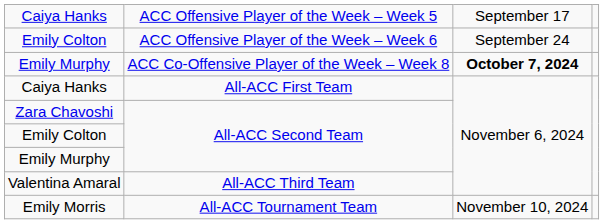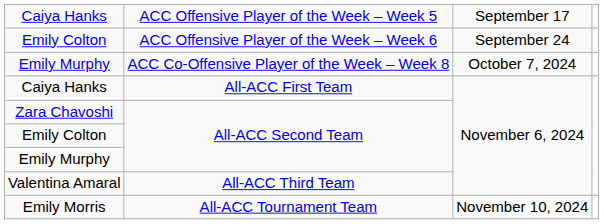(522, 64) bold -> (522, 64) normal
